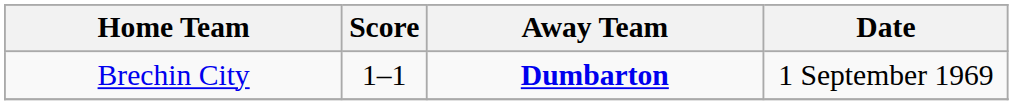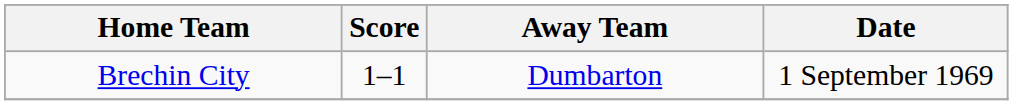(595, 74) bold -> (595, 74) normal
